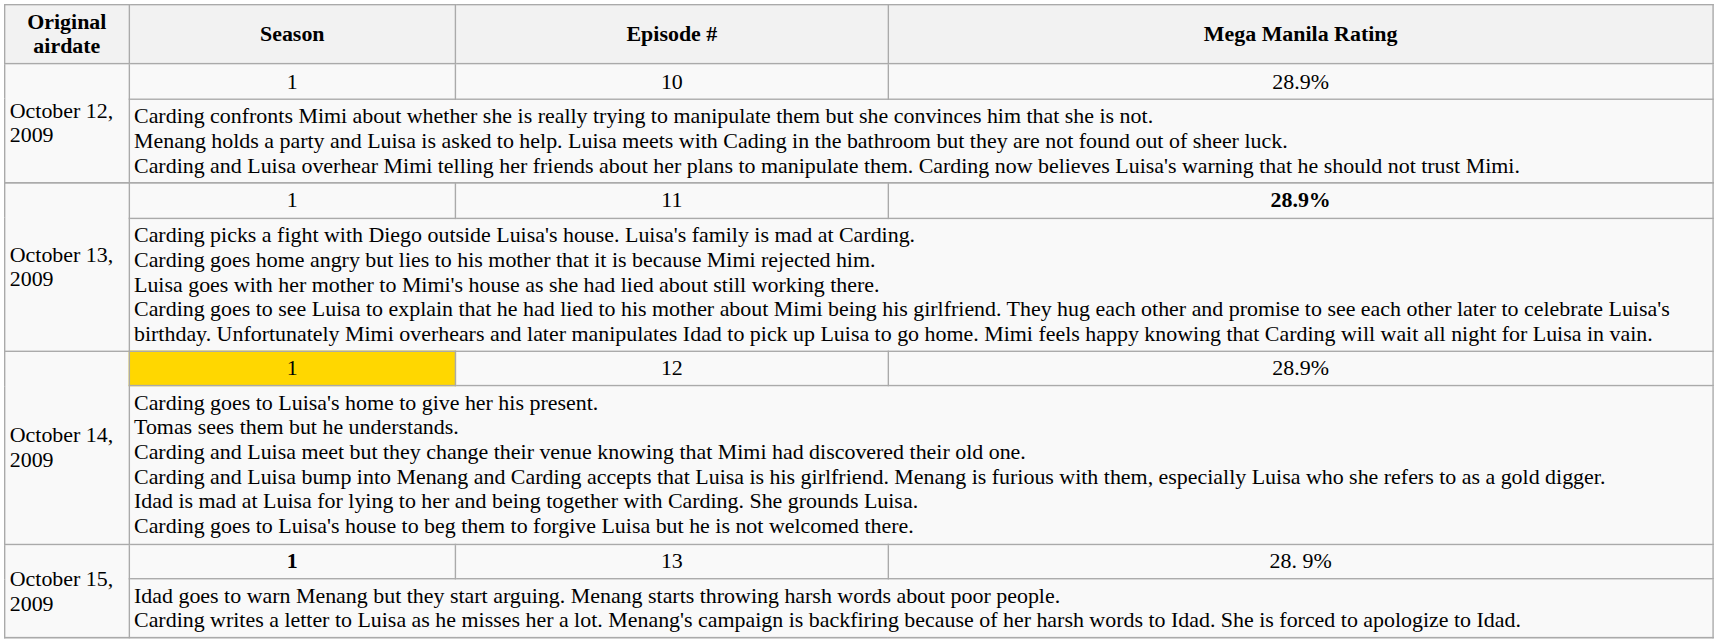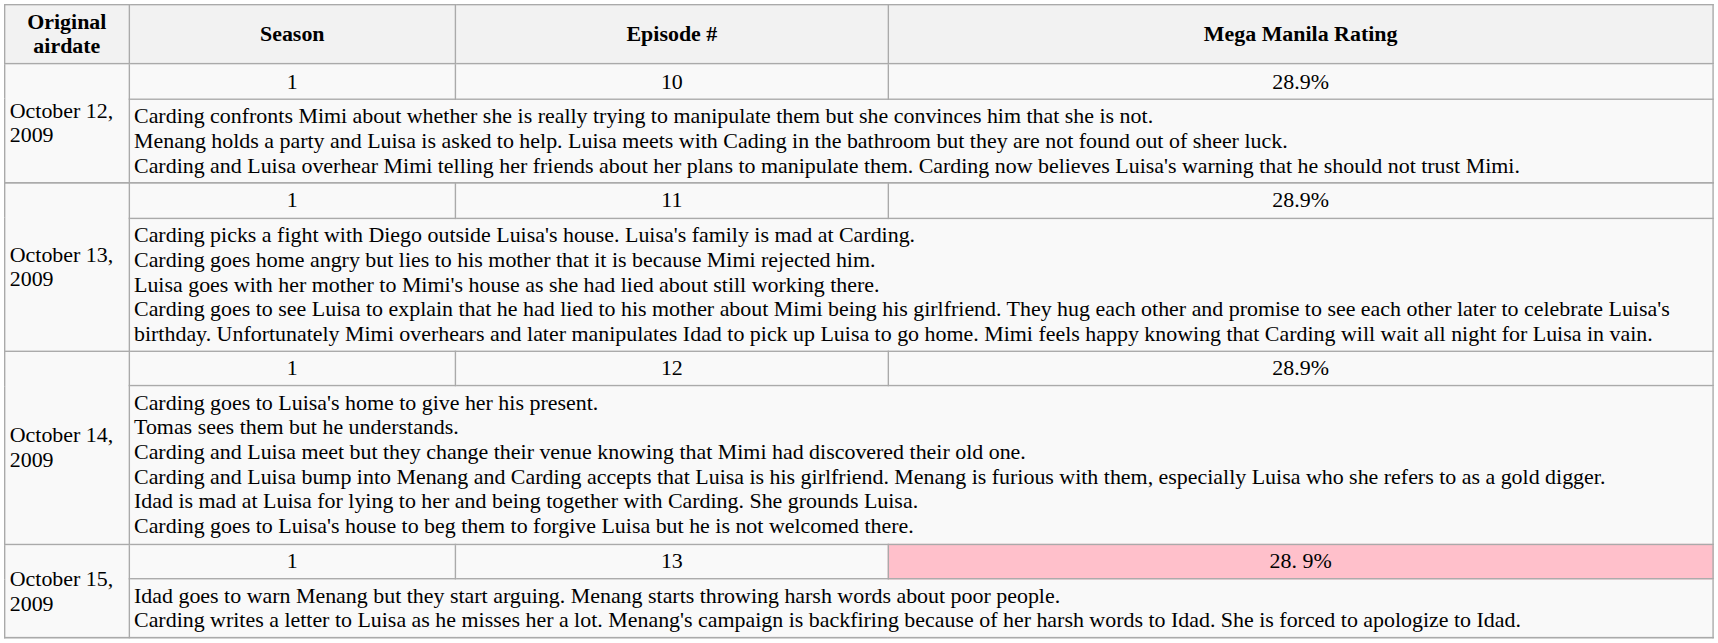(1301, 200) bold -> (1301, 200) normal
(292, 368) gold background -> (292, 368) no background
(292, 561) bold -> (292, 561) normal
(1301, 561) no background -> (1301, 561) pink background
